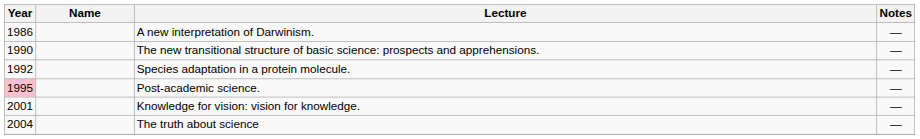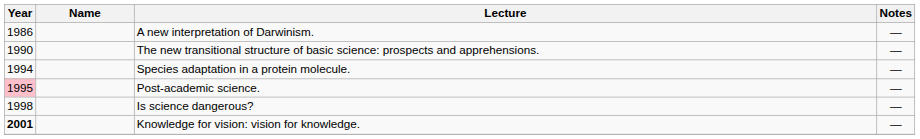(20, 69) 1992 -> (20, 69) 1994
+ row: (195, 106)
(20, 106) normal -> (20, 124) bold
- row: (198, 124)
